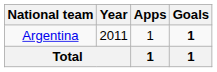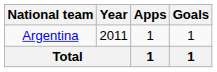(191, 35) bold -> (191, 35) normal
